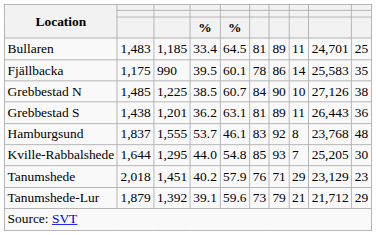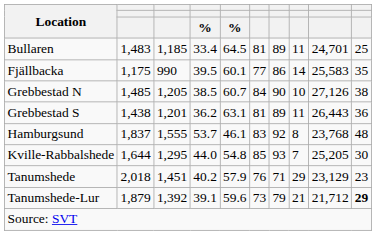(259, 70) 78 -> (259, 70) 77
(172, 91) 1,225 -> (172, 91) 1,205
(362, 198) normal -> (362, 198) bold
